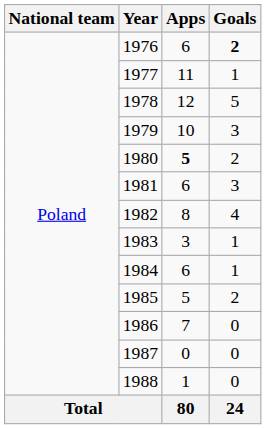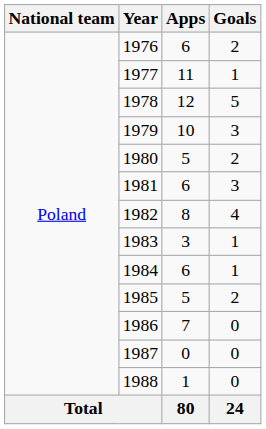(235, 46) bold -> (235, 46) normal
(186, 158) bold -> (186, 158) normal
